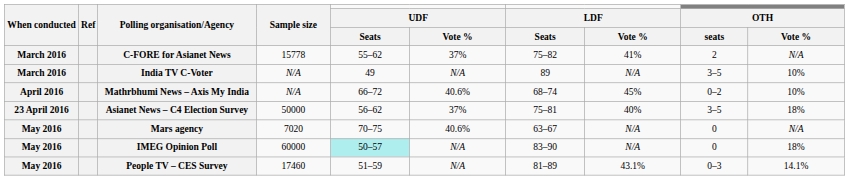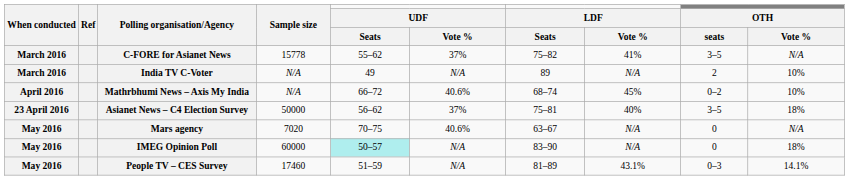(714, 54) 2 -> (714, 54) 3–5
(714, 73) 3–5 -> (714, 73) 2
